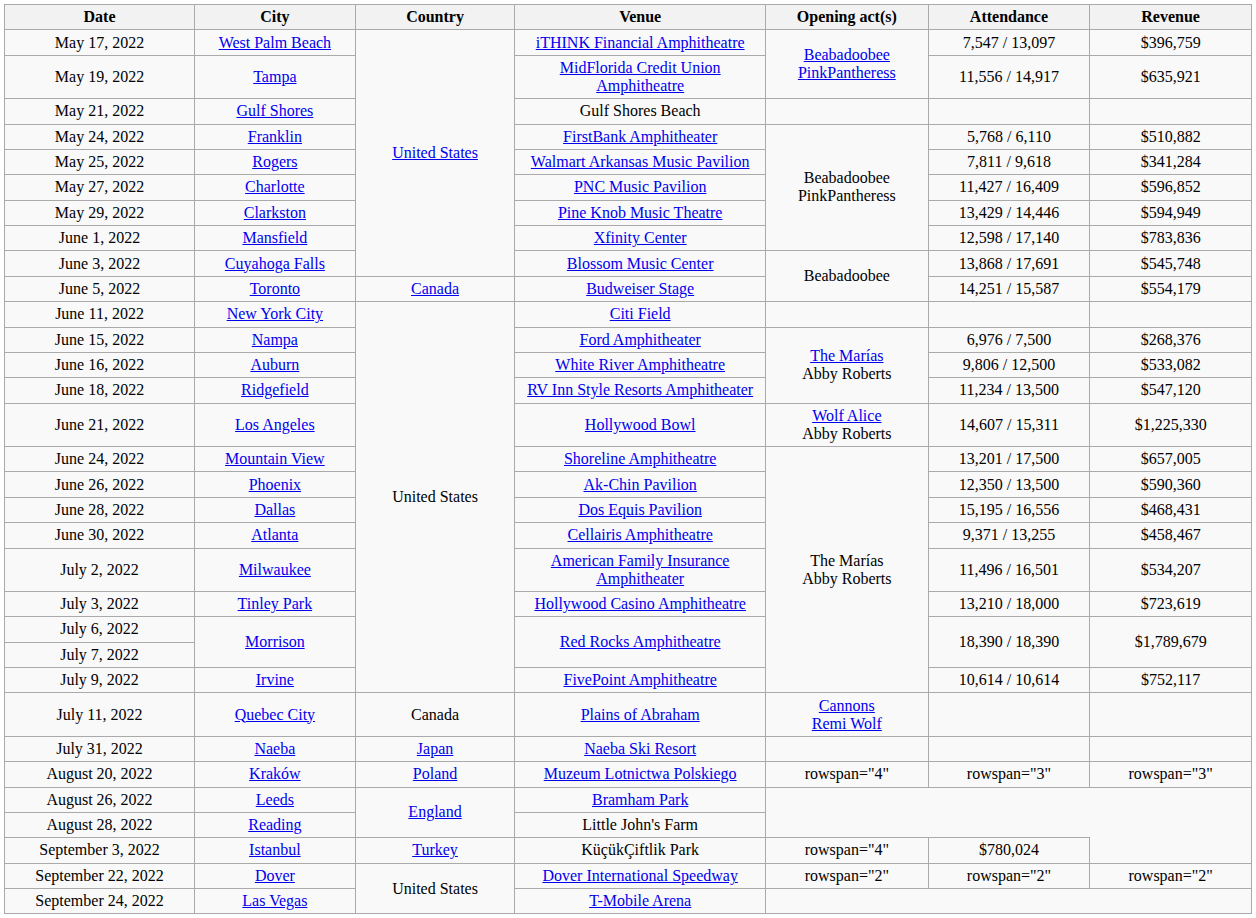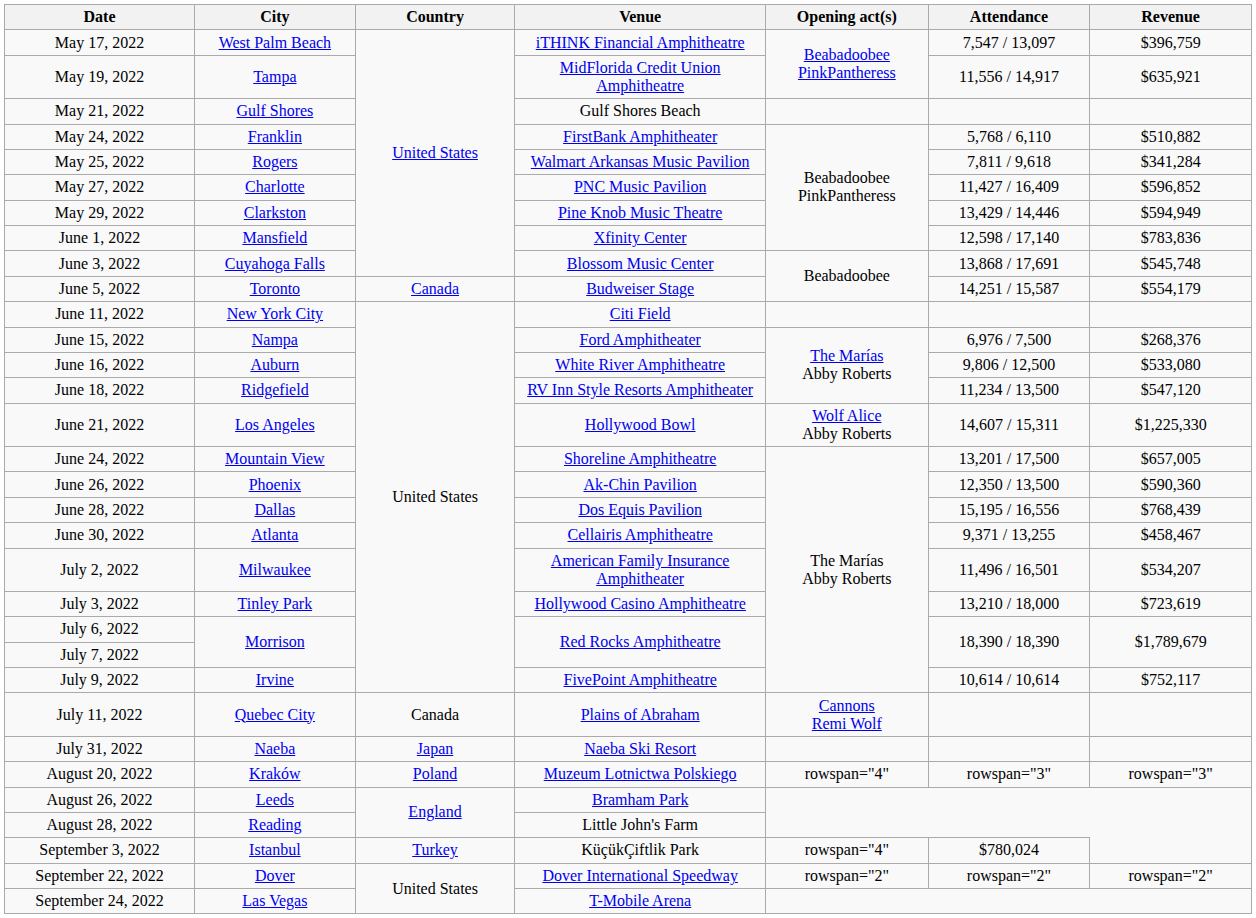(1171, 365) $533,082 -> (1171, 365) $533,080
(1171, 509) $468,431 -> (1171, 509) $768,439
